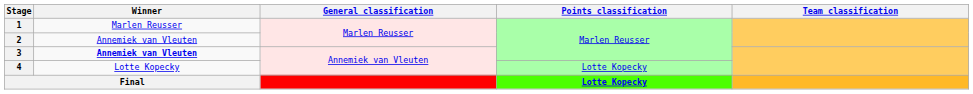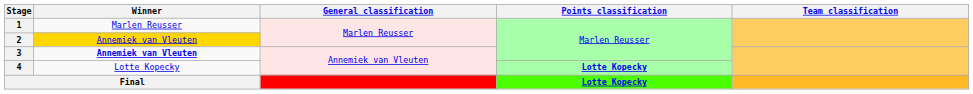(147, 39) no background -> (147, 39) gold background
(614, 68) normal -> (614, 68) bold
